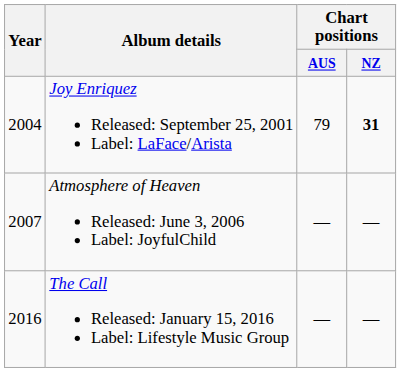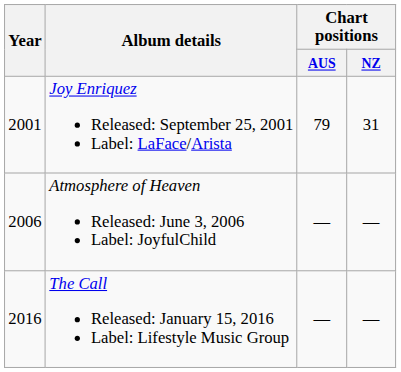(25, 124) 2004 -> (25, 124) 2001
(371, 124) bold -> (371, 124) normal
(25, 221) 2007 -> (25, 221) 2006
